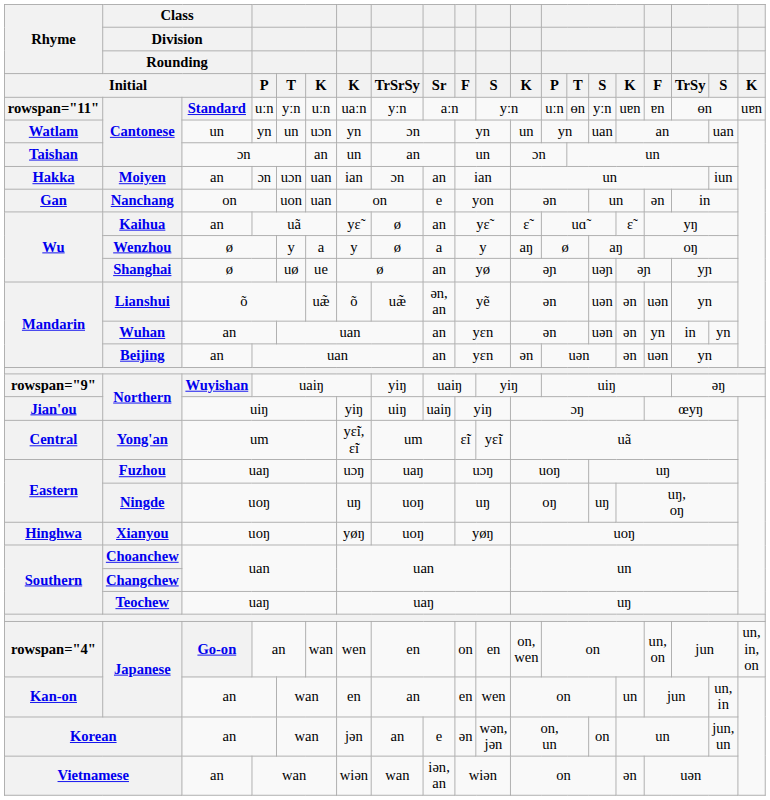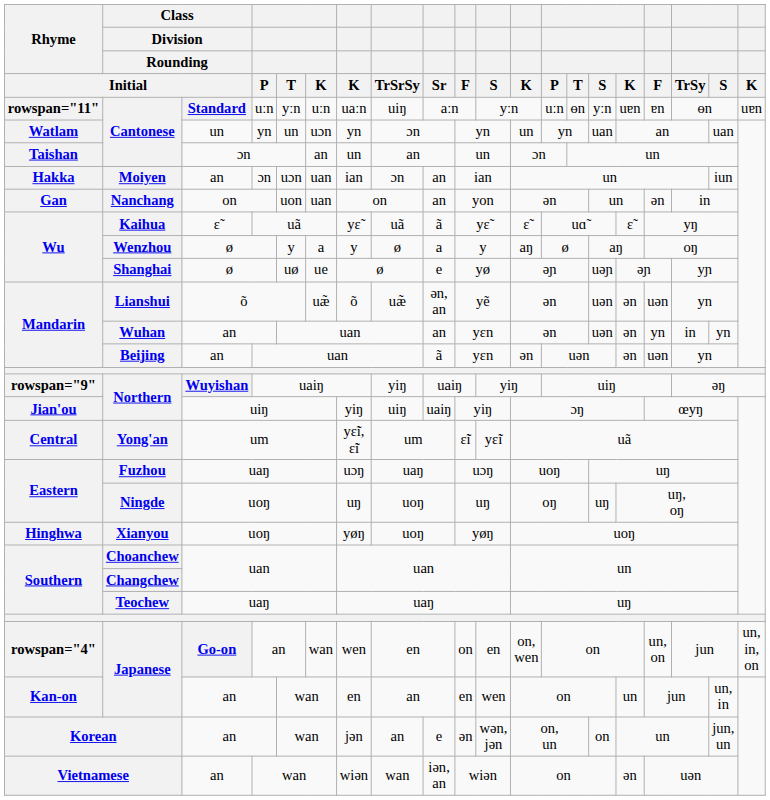(397, 108) yːn -> (397, 108) uiŋ
(439, 200) e -> (439, 200) an
(217, 223) an -> (217, 223) ɛ̃
(397, 223) ø -> (397, 223) uã
(439, 223) an -> (439, 223) ã
(439, 270) an -> (439, 270) e
(439, 355) an -> (439, 355) ã
